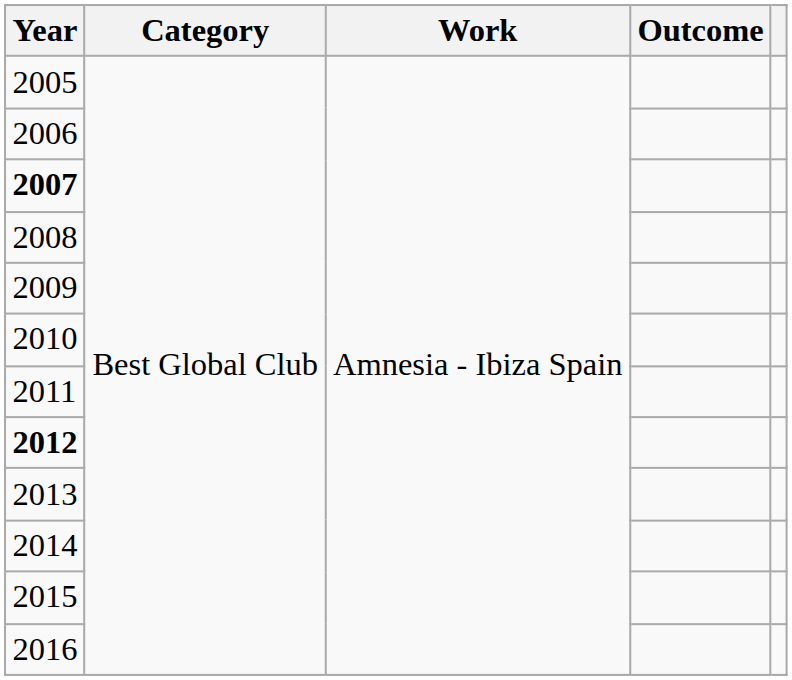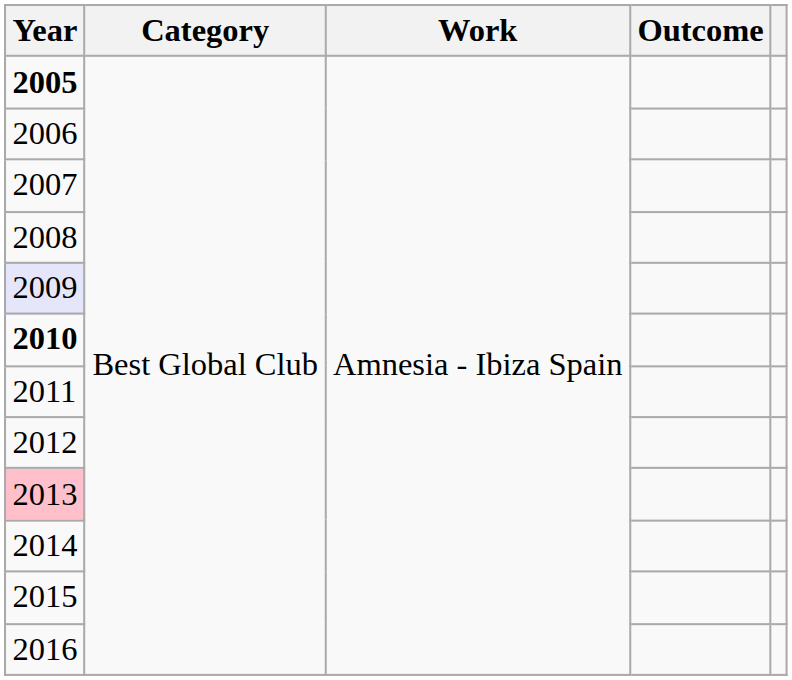(45, 81) normal -> (45, 81) bold
(45, 184) bold -> (45, 184) normal
(45, 287) no background -> (45, 287) lavender background
(45, 339) normal -> (45, 339) bold
(45, 442) bold -> (45, 442) normal
(45, 493) no background -> (45, 493) pink background
